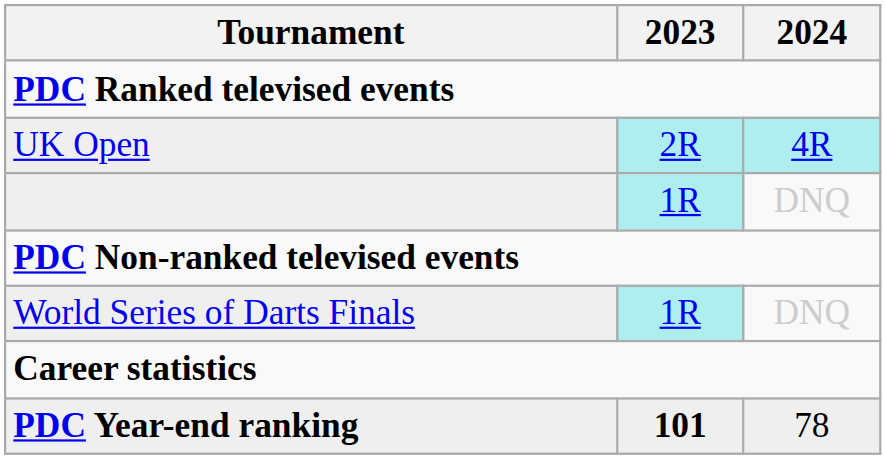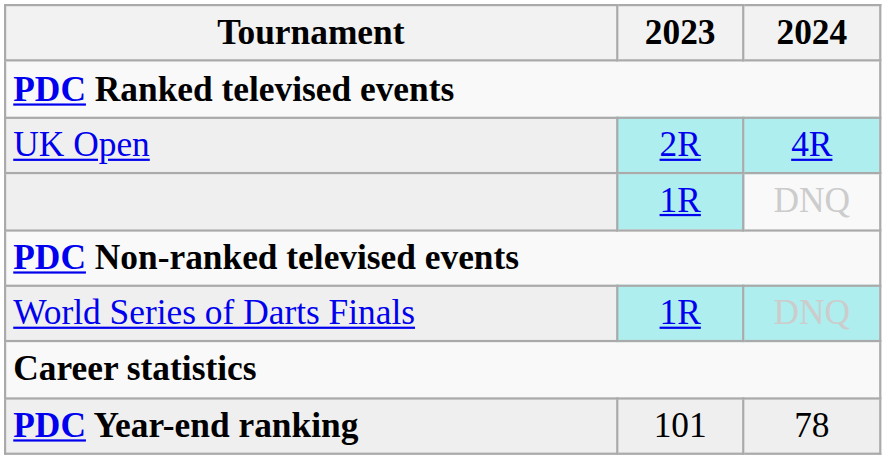(812, 312) no background -> (812, 312) paleturquoise background
(680, 425) bold -> (680, 425) normal
